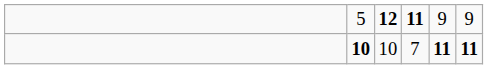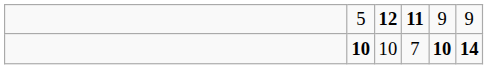(442, 48) 11 -> (442, 48) 10
(469, 48) 11 -> (469, 48) 14
